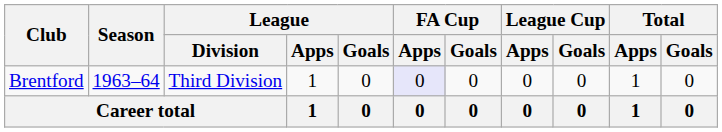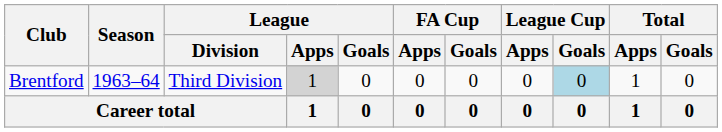(312, 80) no background -> (312, 80) lightgrey background
(420, 80) lavender background -> (420, 80) no background
(582, 80) no background -> (582, 80) lightblue background
